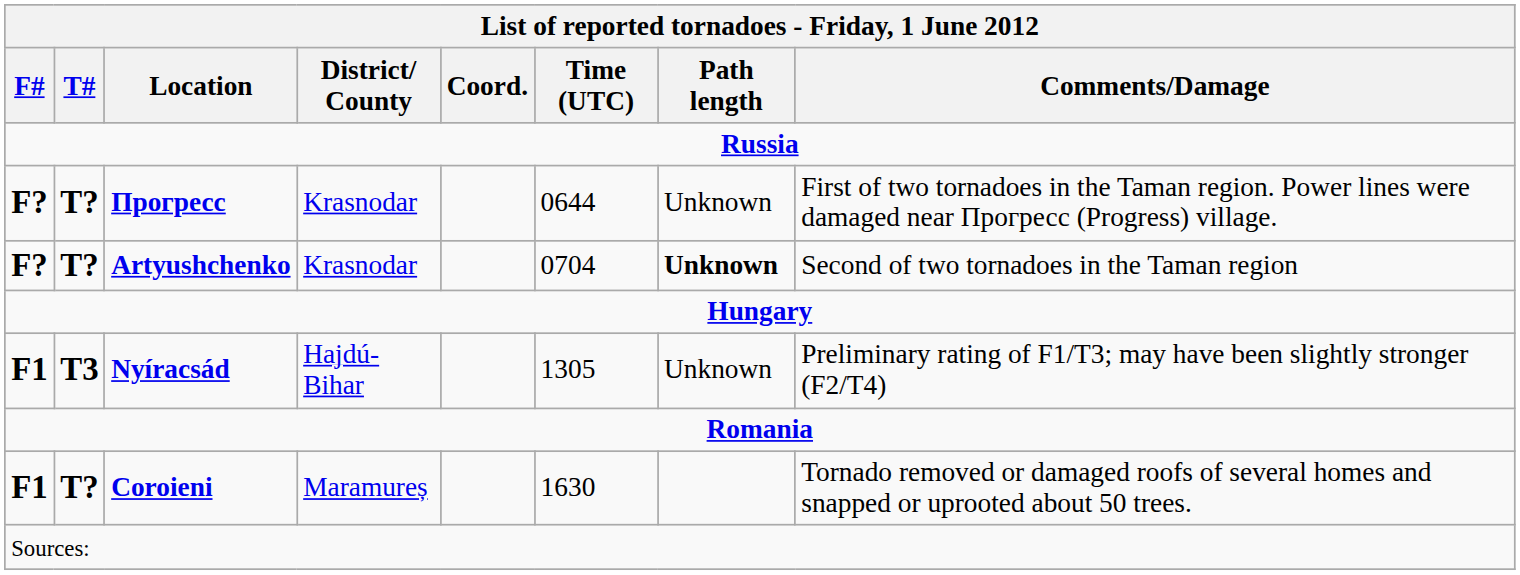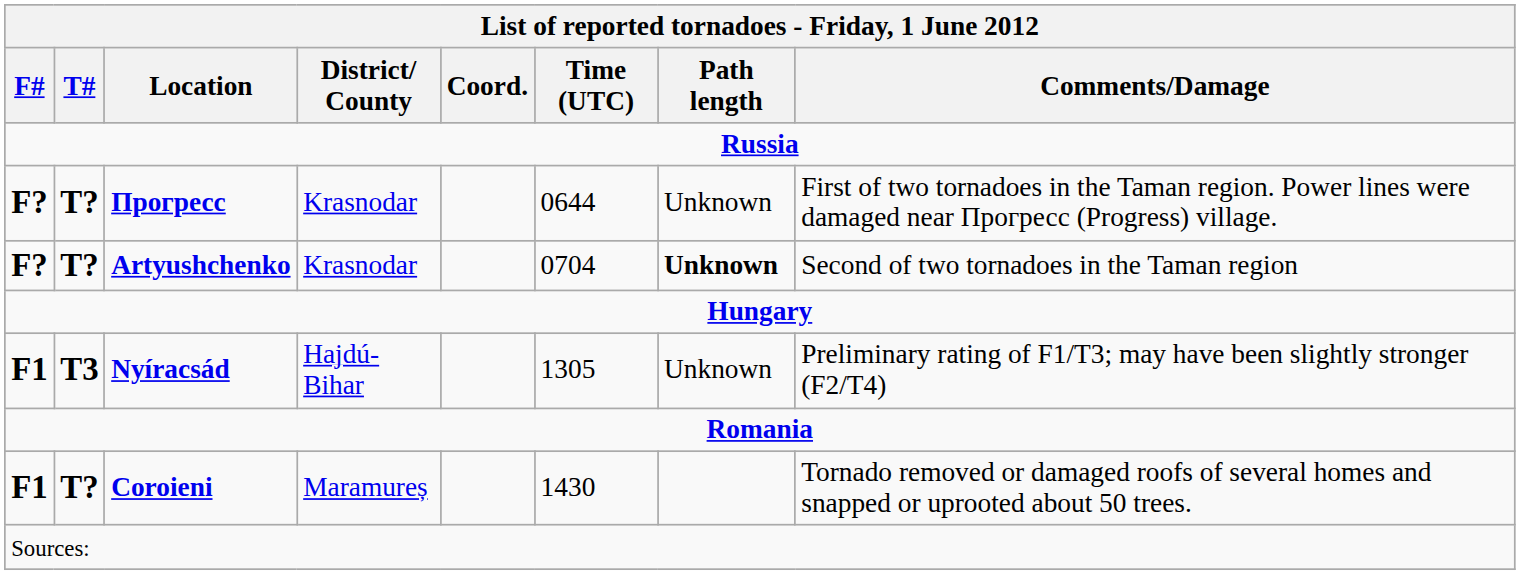(568, 487) 1630 -> (568, 487) 1430
